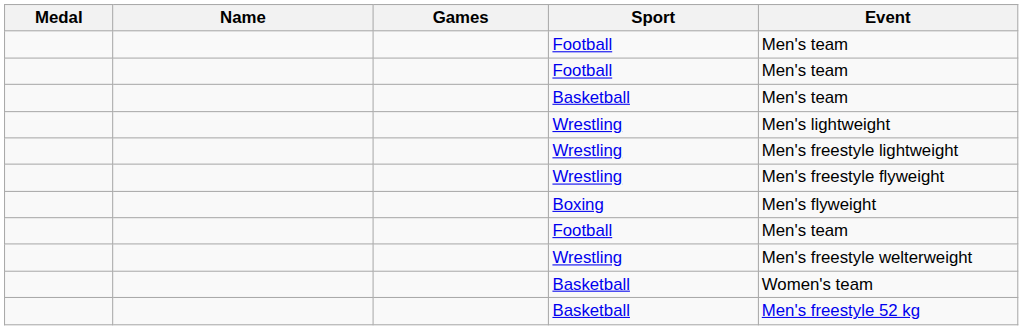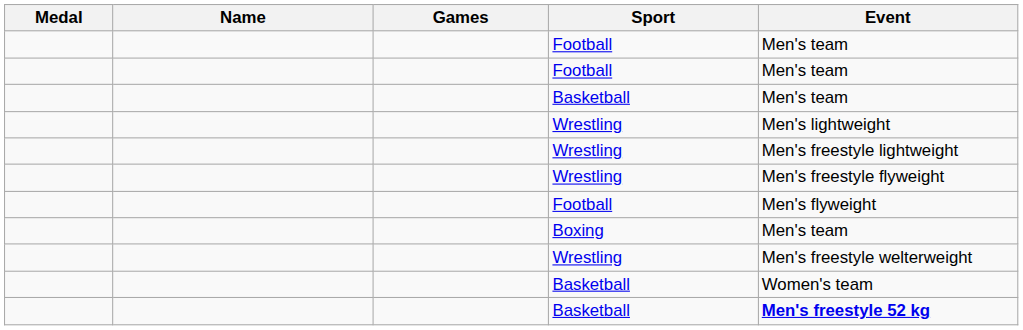(578, 204) Boxing -> (582, 204) Football
(582, 230) Football -> (578, 230) Boxing
(841, 310) normal -> (846, 310) bold
